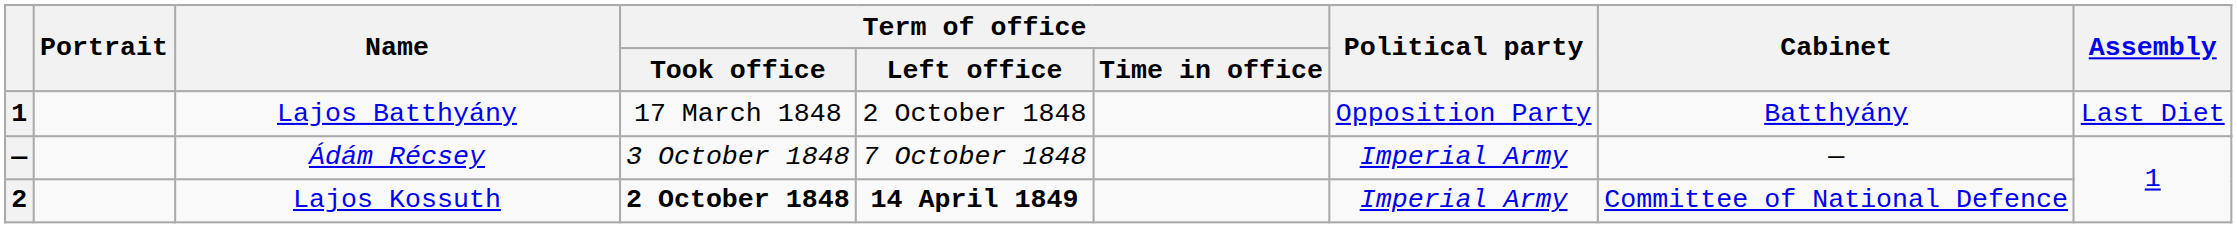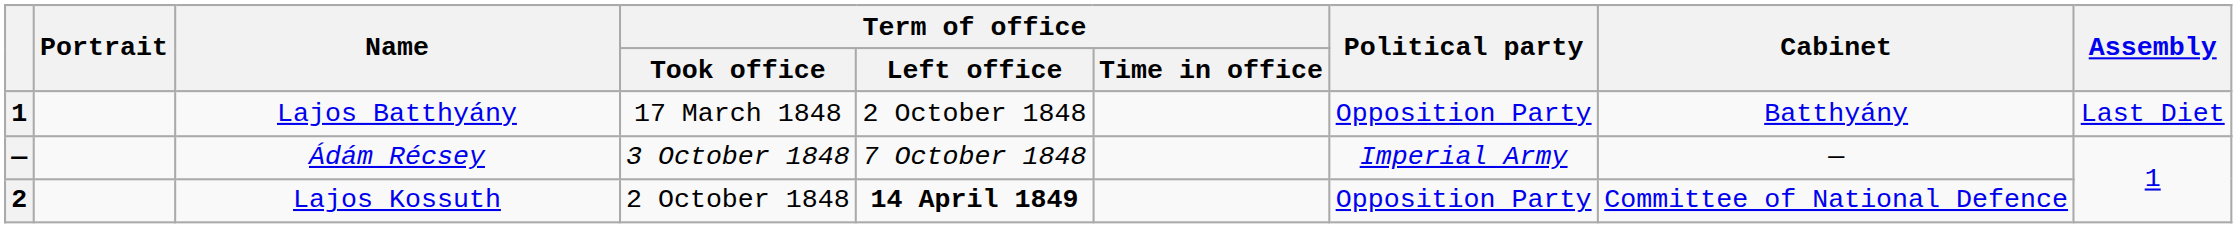(738, 200) bold -> (738, 200) normal
(1464, 200) Imperial Army -> (1464, 200) Opposition Party
